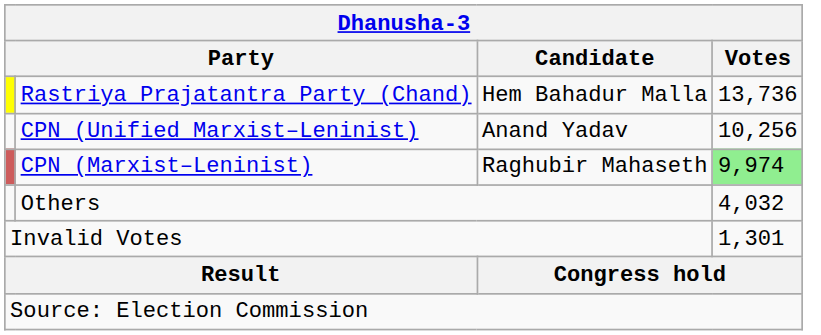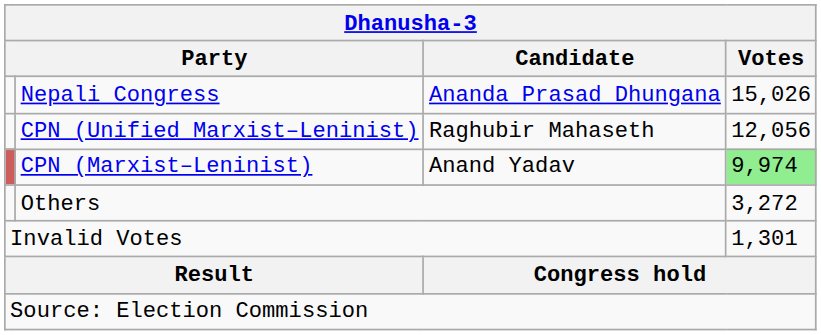+ row: (120, 95)
- row: (246, 95)
(555, 131) Anand Yadav -> (542, 131) Raghubir Mahaseth
(758, 131) 10,256 -> (771, 131) 12,056
(595, 167) Raghubir Mahaseth -> (502, 167) Anand Yadav
(751, 203) 4,032 -> (764, 203) 3,272
